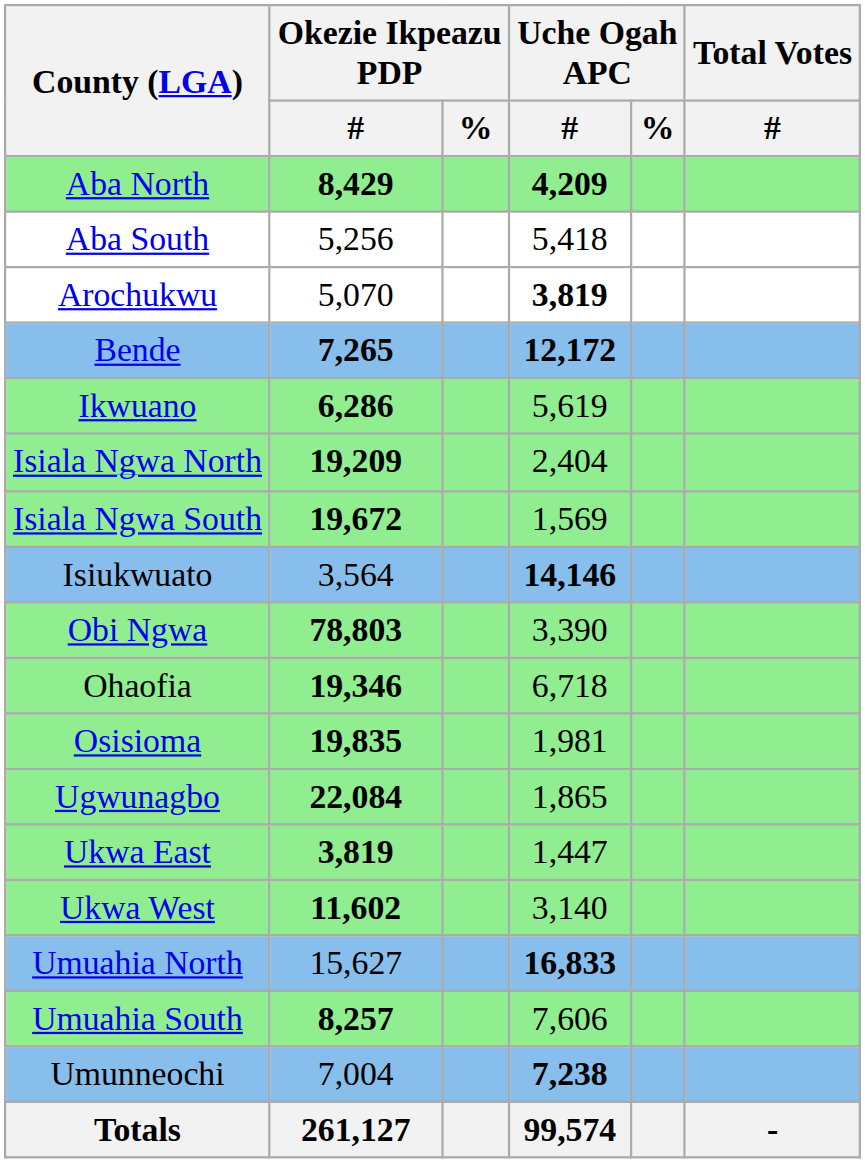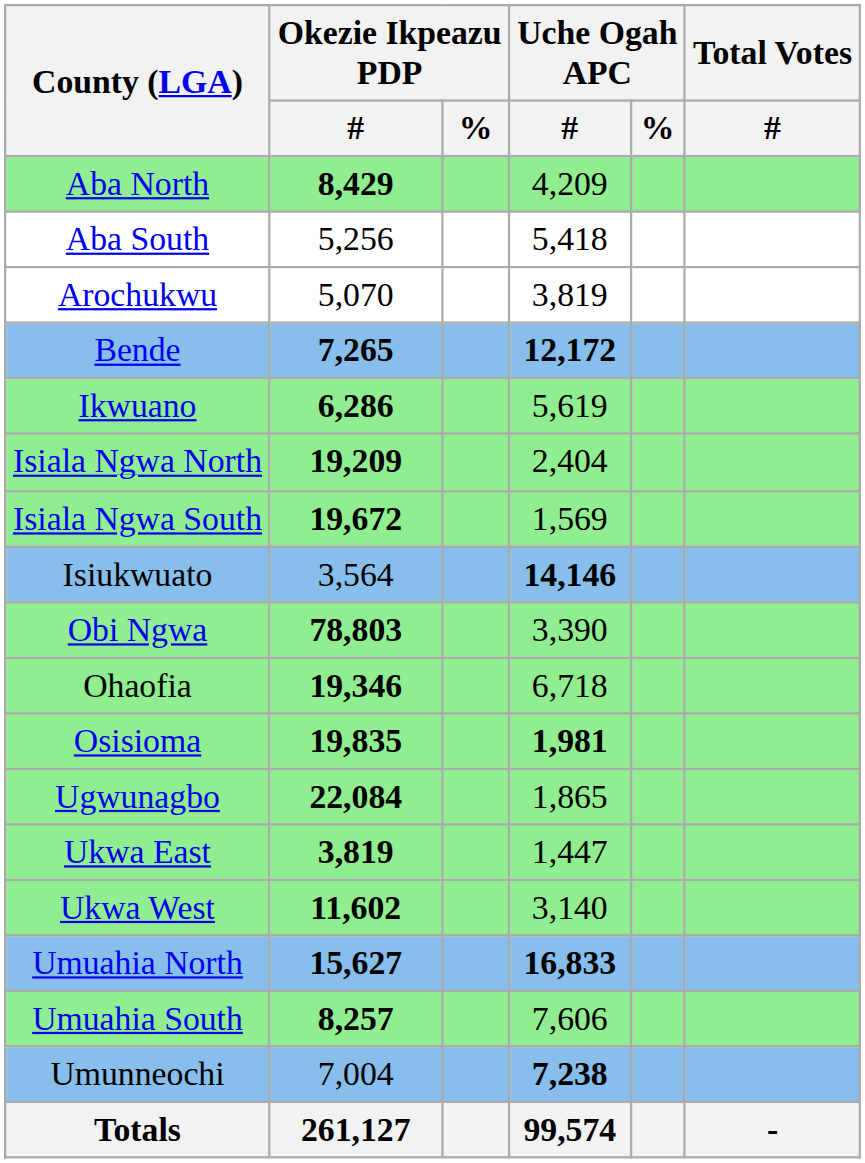(570, 183) bold -> (570, 183) normal
(570, 295) bold -> (570, 295) normal
(570, 740) normal -> (570, 740) bold
(356, 962) normal -> (356, 962) bold
